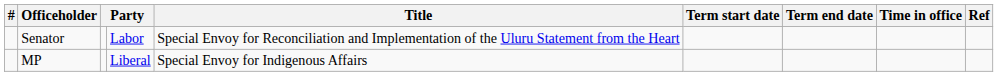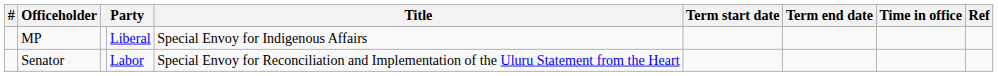rows swapped: (31, 60) <-> (43, 37)
